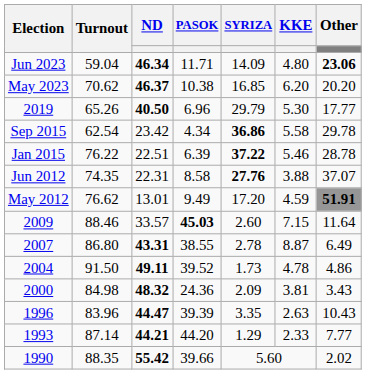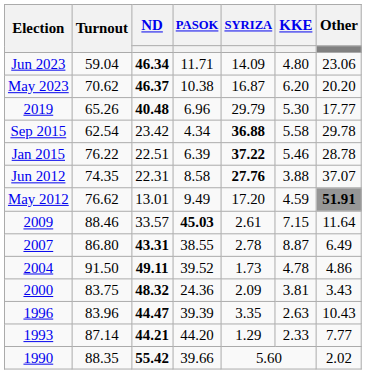(339, 64) bold -> (339, 64) normal
(248, 86) 16.85 -> (248, 86) 16.87
(152, 109) 40.50 -> (152, 109) 40.48
(248, 131) 36.86 -> (248, 131) 36.88
(248, 222) 2.60 -> (248, 222) 2.61
(102, 290) 84.98 -> (102, 290) 83.75
